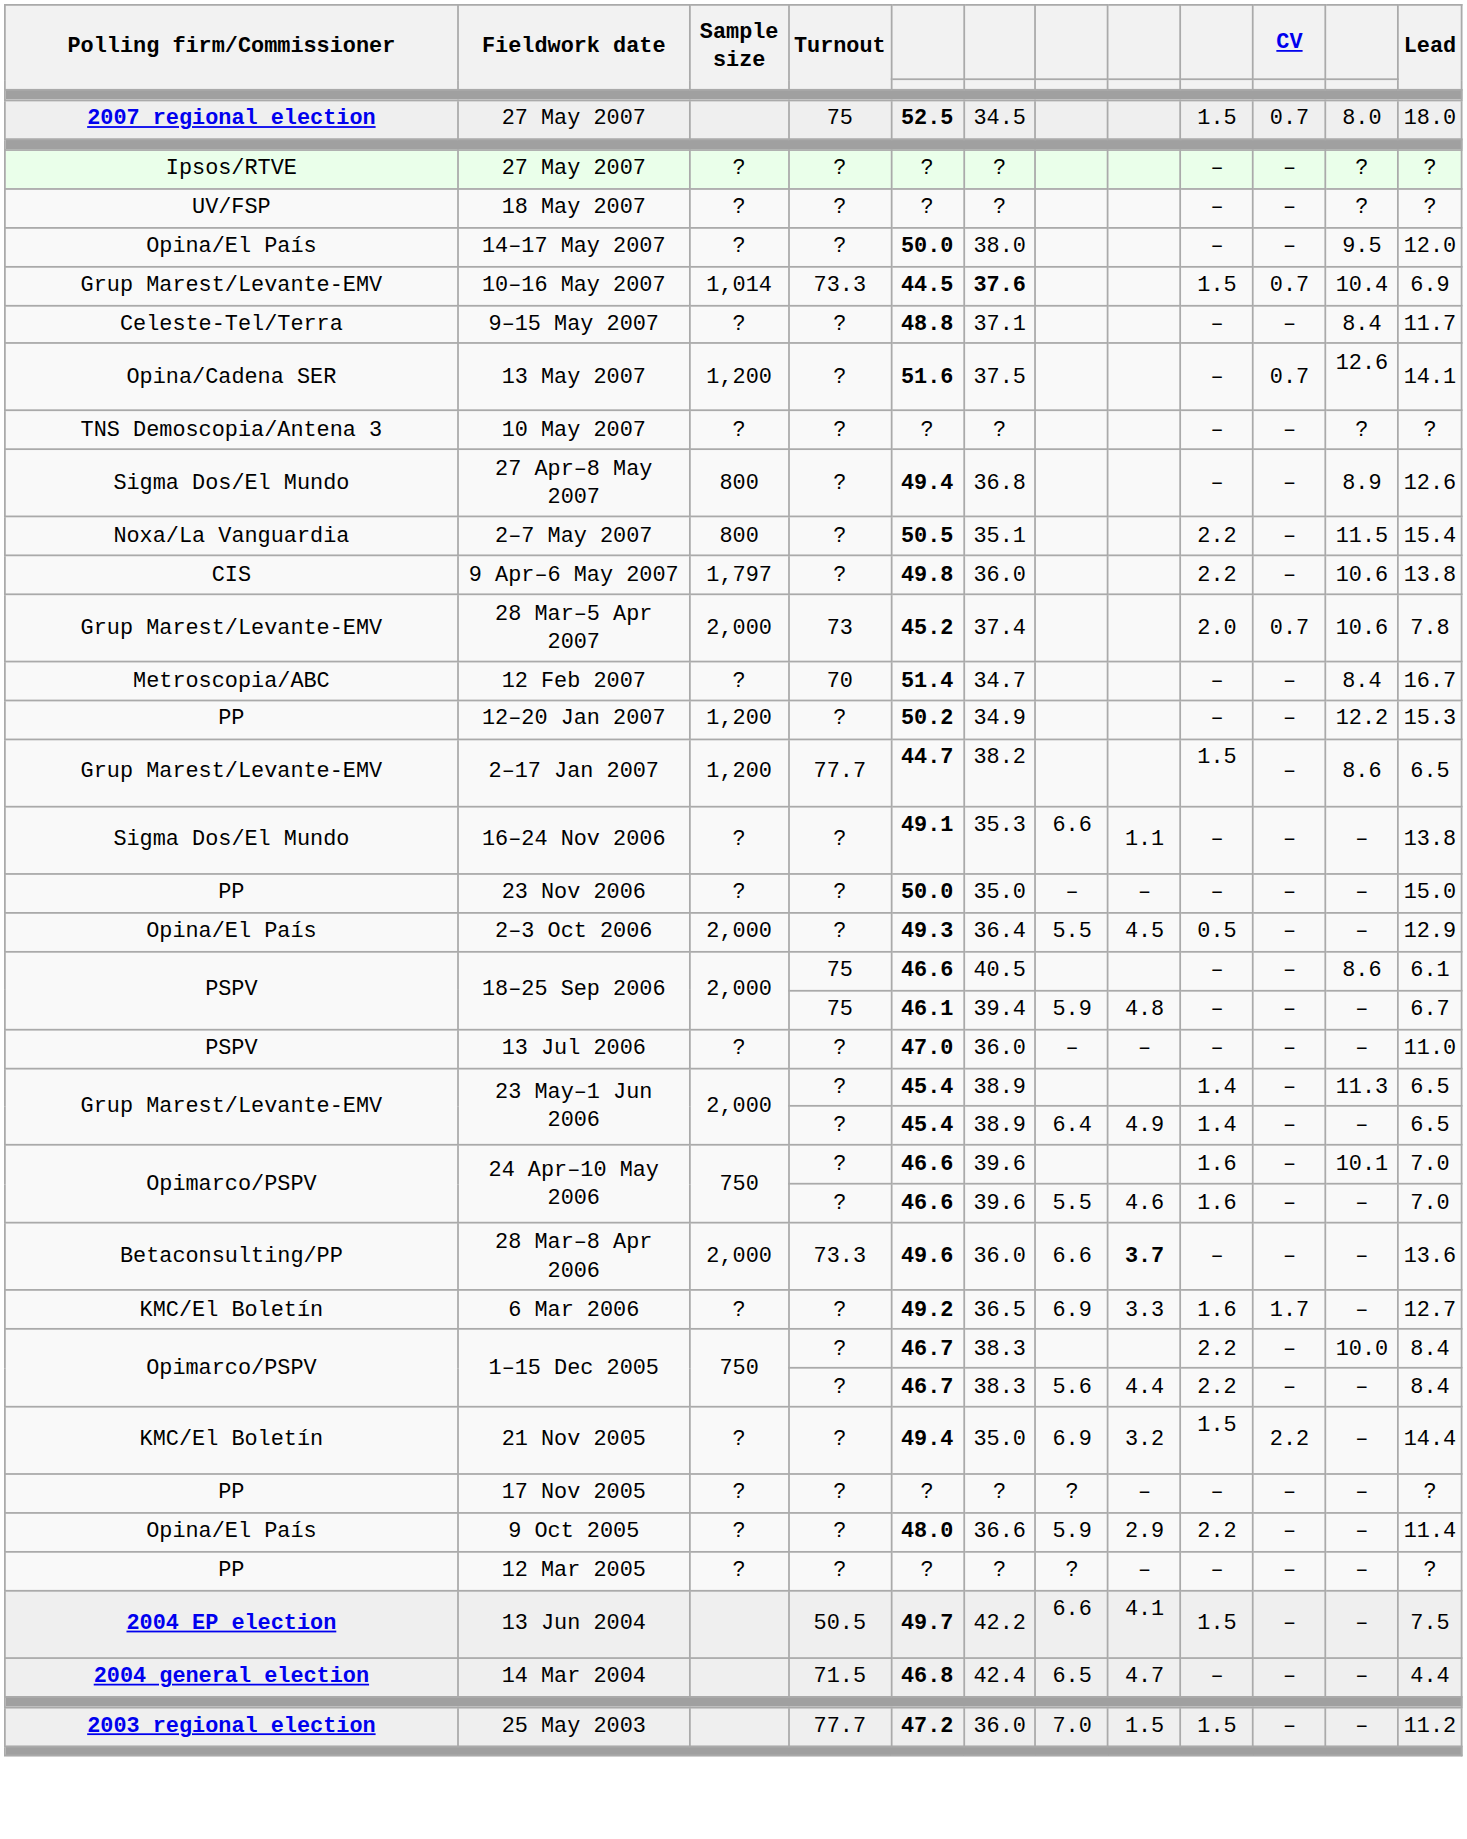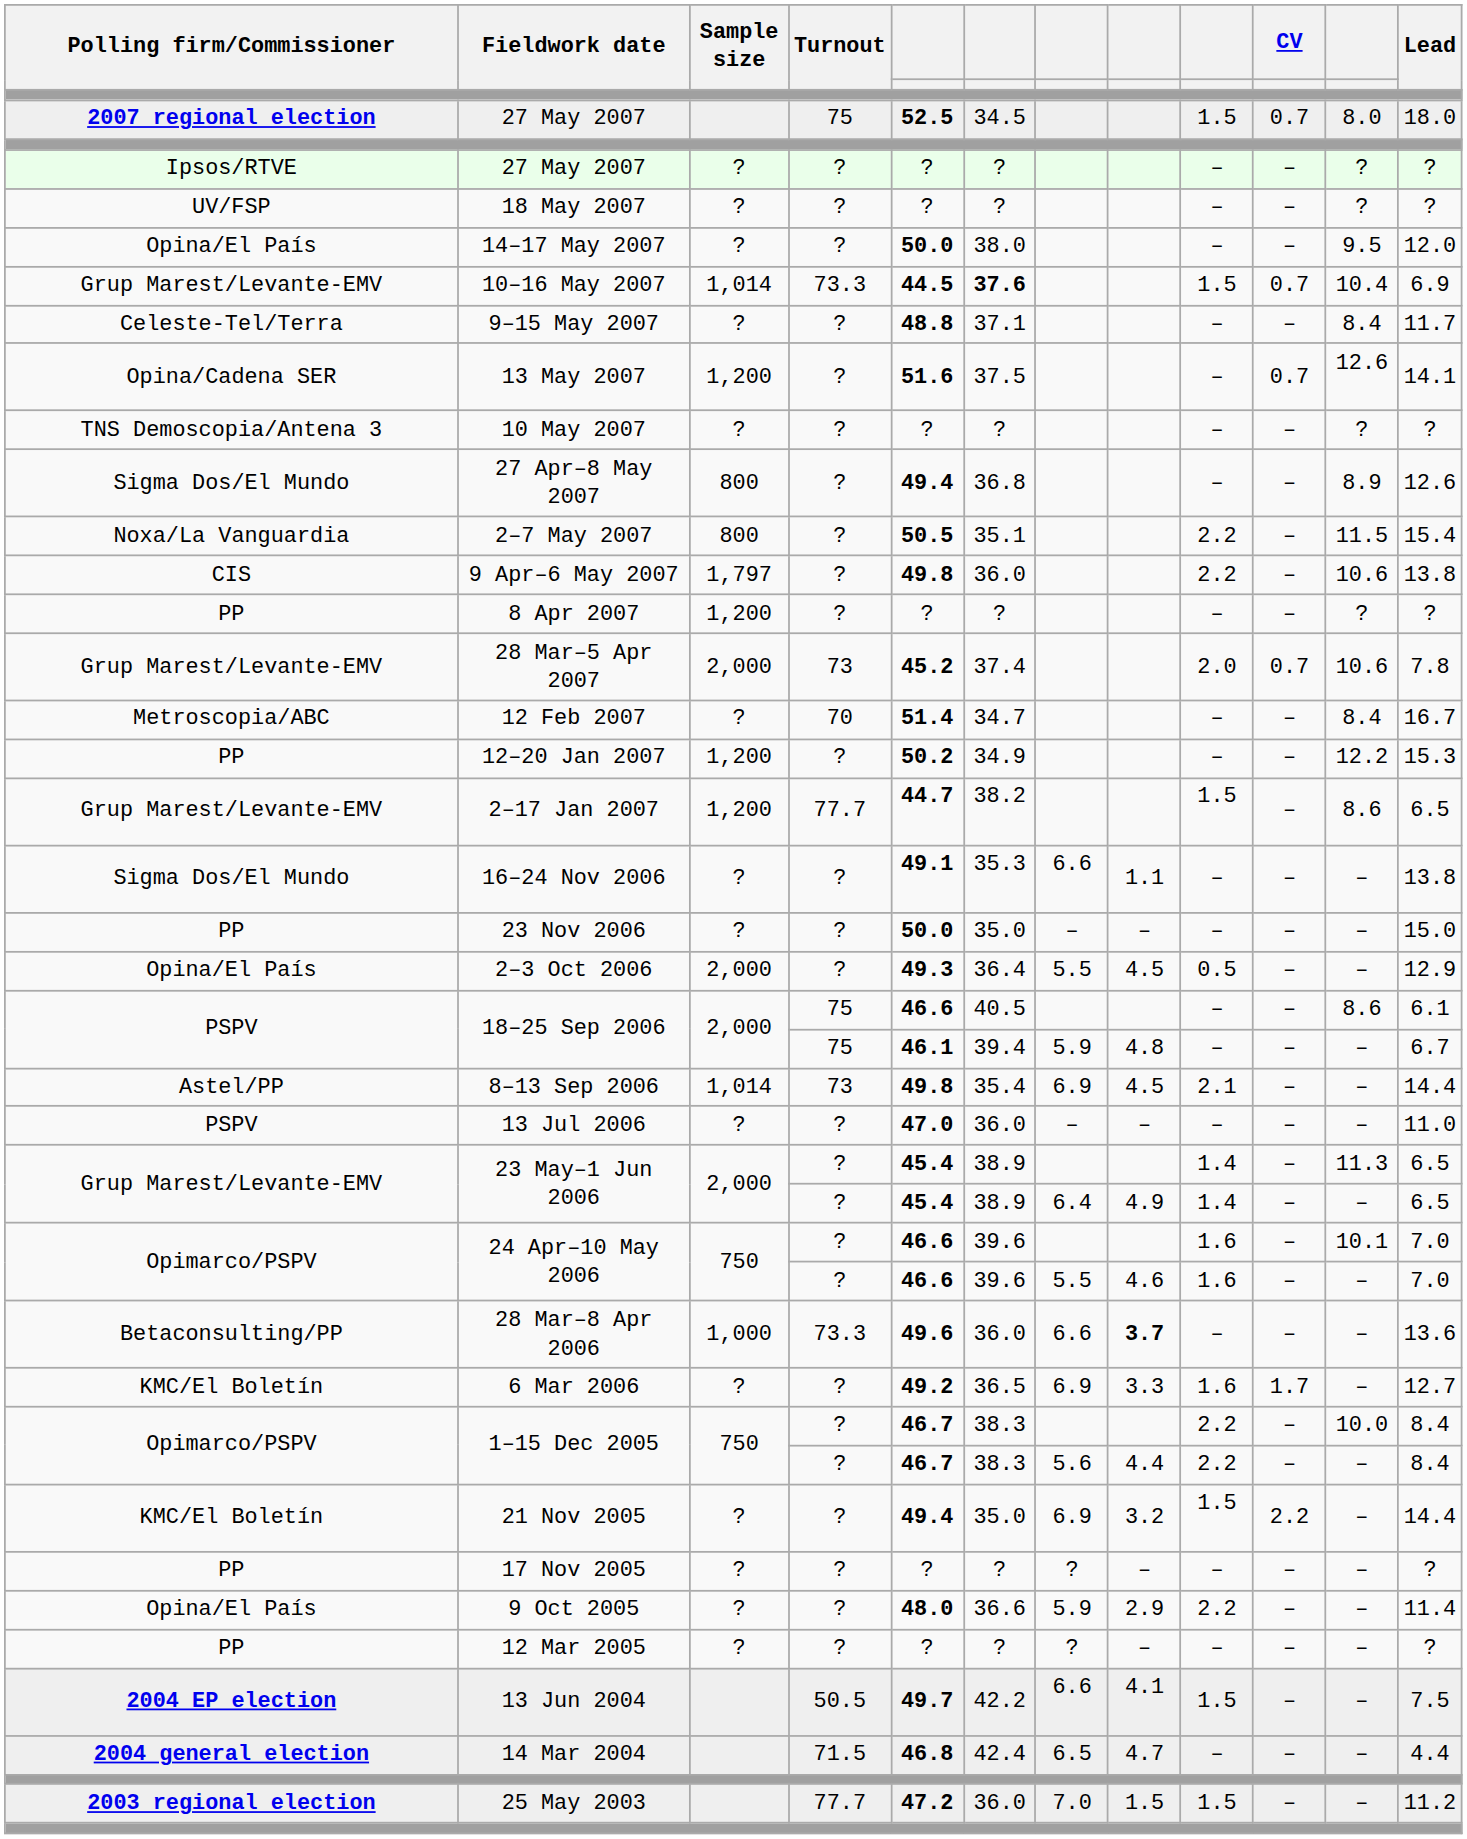+ row: (231, 614)
+ row: (231, 1088)
(739, 1257) 2,000 -> (739, 1335) 1,000
